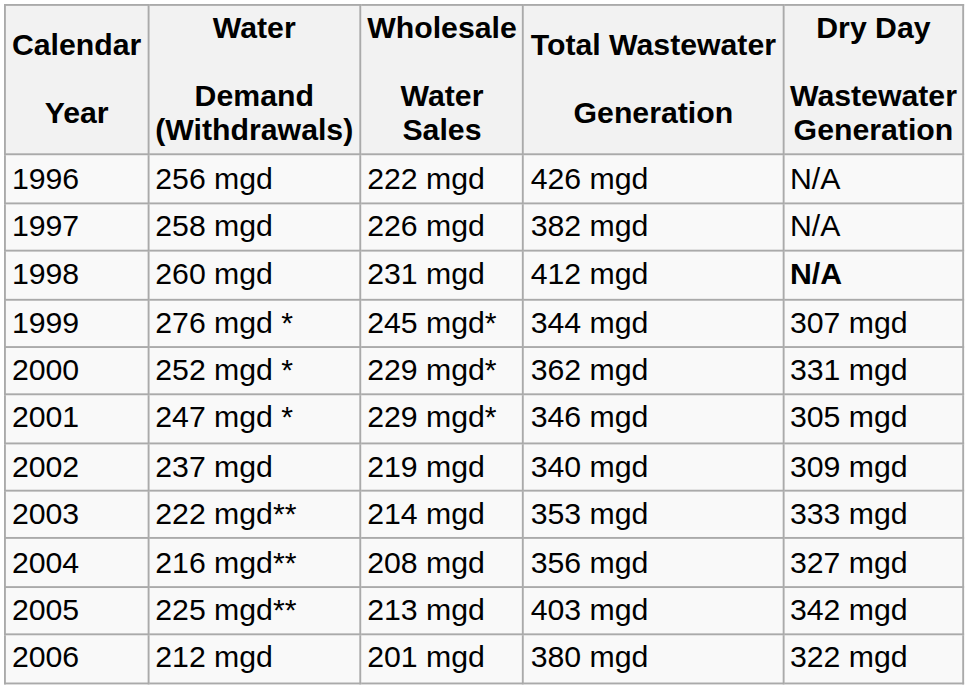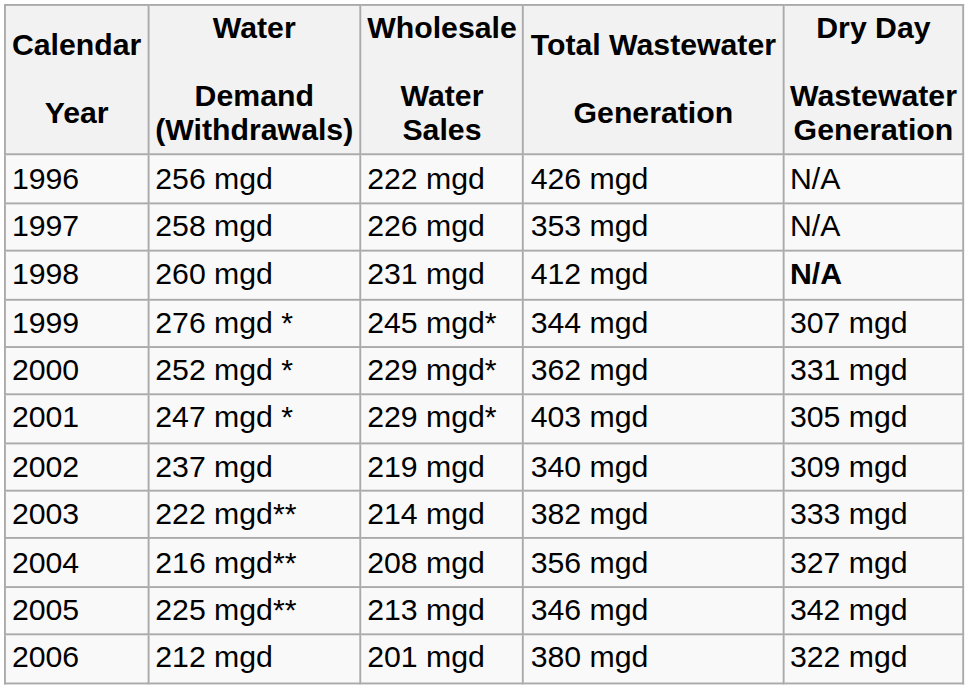(590, 226) 382 mgd -> (590, 226) 353 mgd
(590, 418) 346 mgd -> (590, 418) 403 mgd
(590, 514) 353 mgd -> (590, 514) 382 mgd
(590, 610) 403 mgd -> (590, 610) 346 mgd
